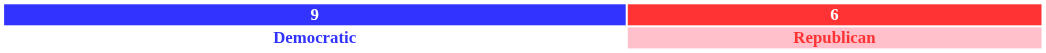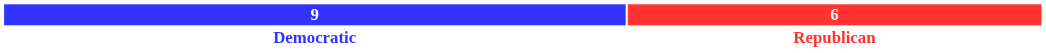(834, 37) pink background -> (834, 37) no background
